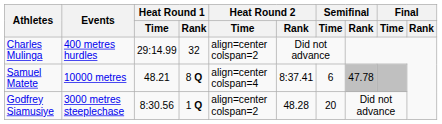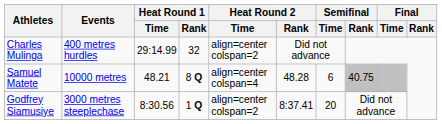(296, 78) 8:37.41 -> (296, 78) 48.28
(361, 78) 47.78 -> (361, 78) 40.75
(296, 106) 48.28 -> (296, 106) 8:37.41
